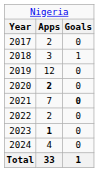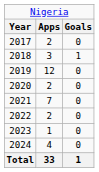(49, 86) bold -> (49, 86) normal
(78, 101) bold -> (78, 101) normal
(49, 130) bold -> (49, 130) normal
